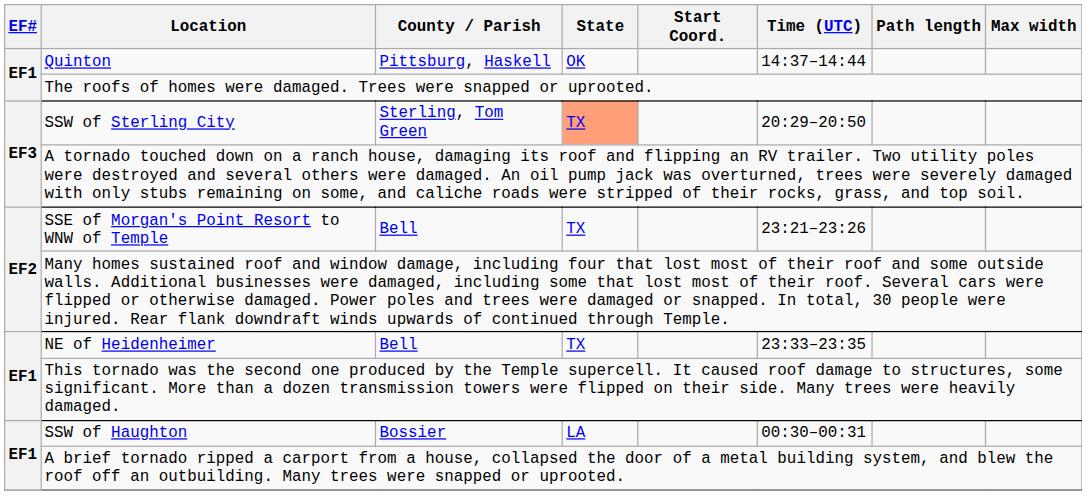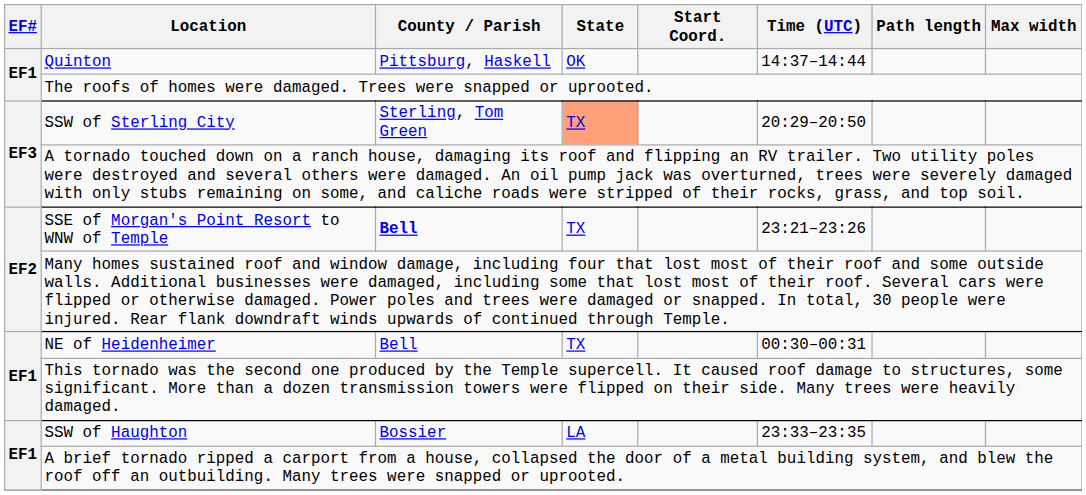(399, 229) normal -> (399, 229) bold
(814, 345) 23:33–23:35 -> (814, 345) 00:30–00:31
(814, 433) 00:30–00:31 -> (814, 433) 23:33–23:35
